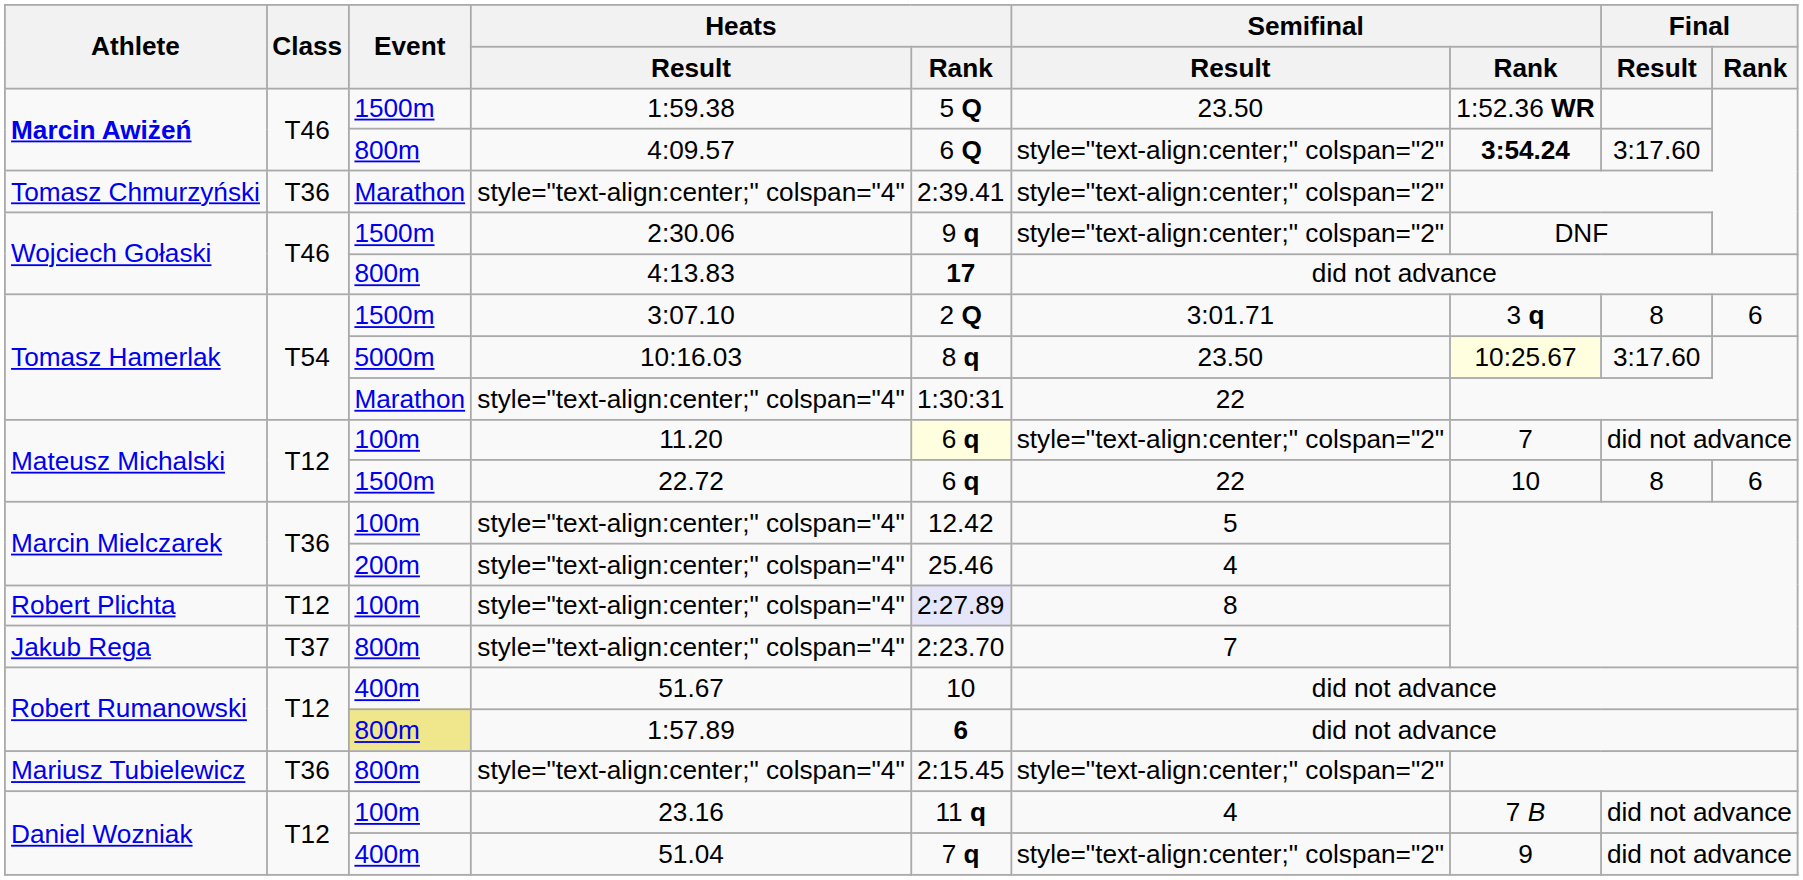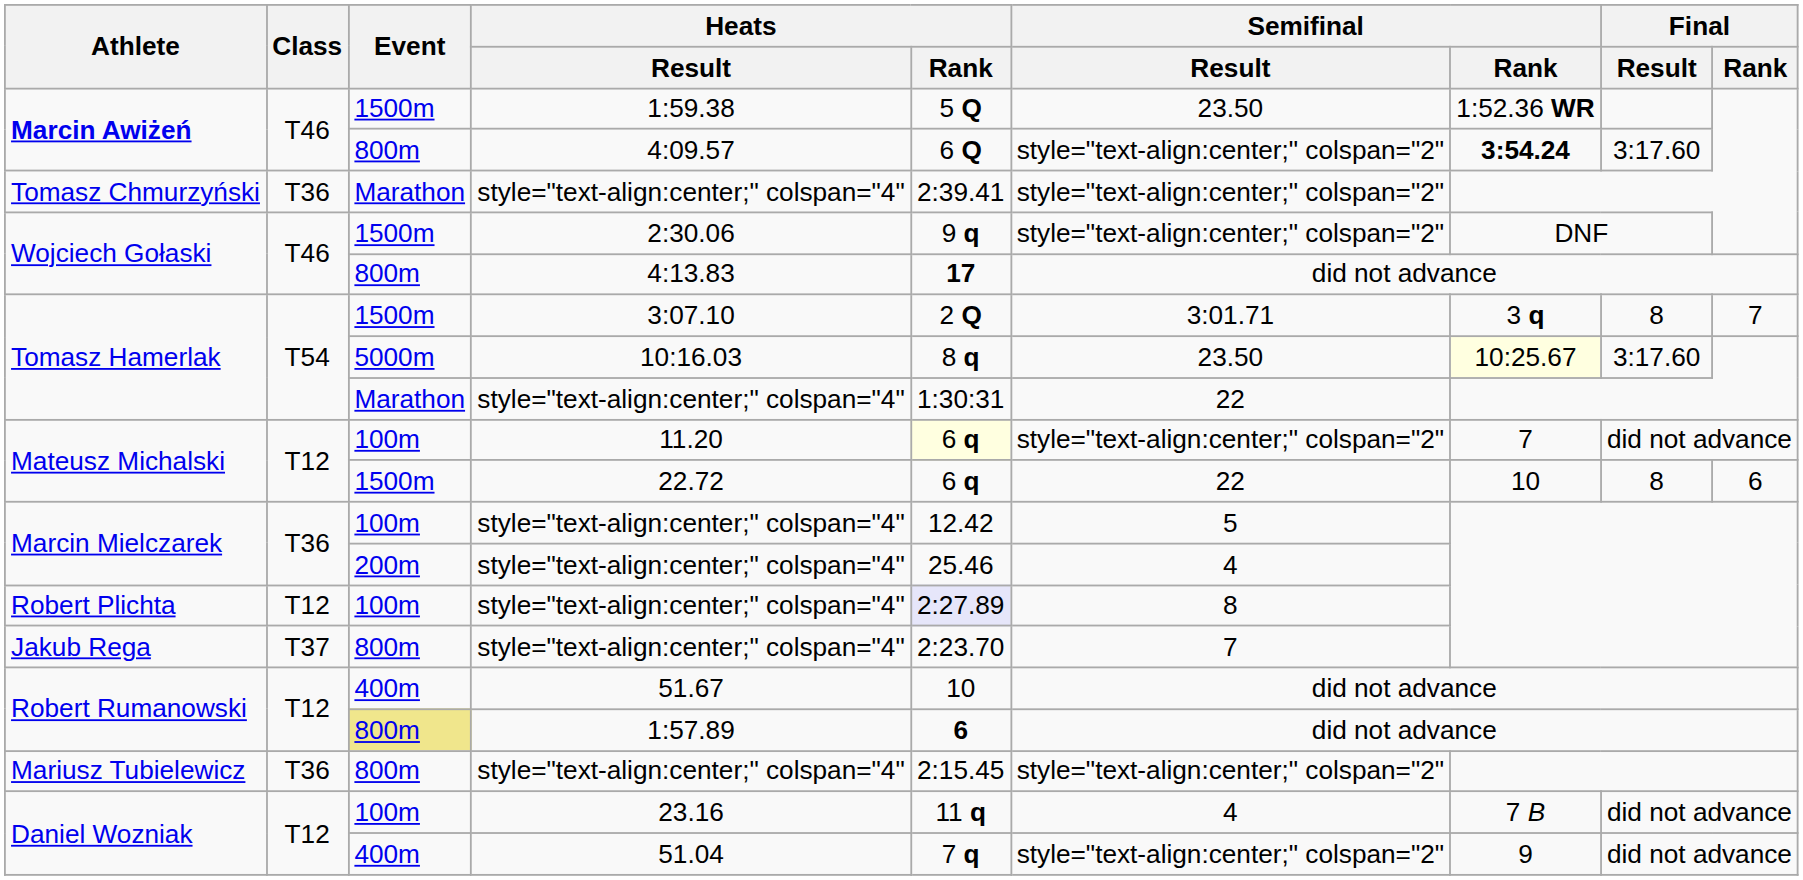(1755, 316) 6 -> (1755, 316) 7
